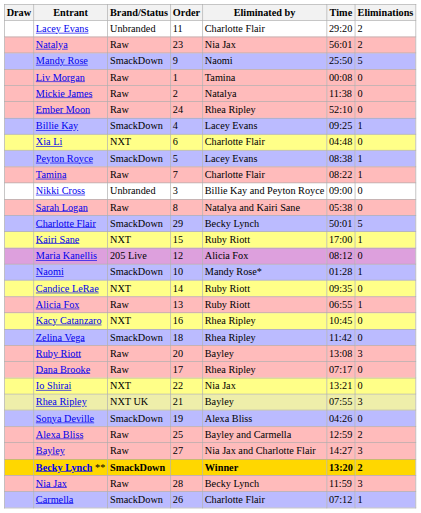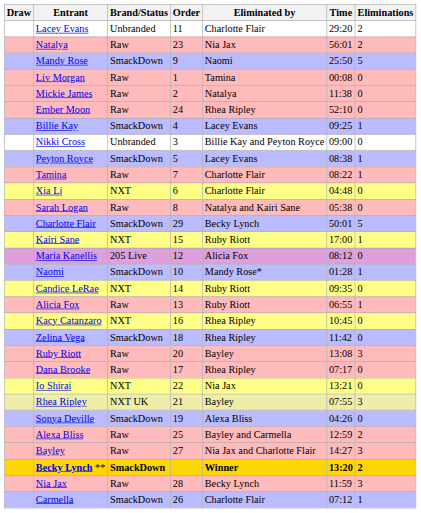rows swapped: (60, 191) <-> (49, 142)
